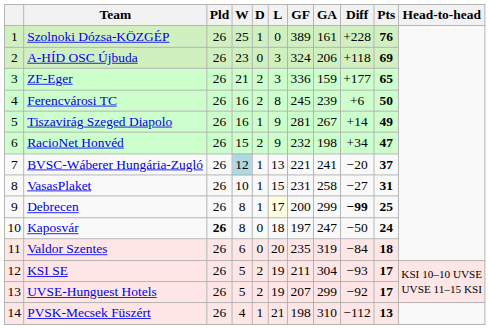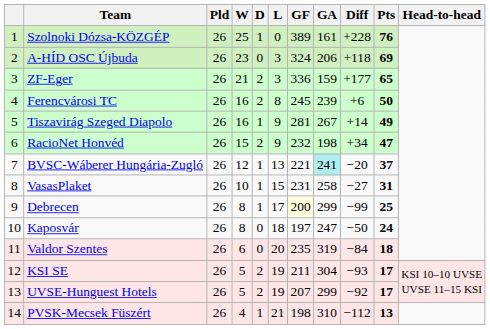(242, 164) lightblue background -> (242, 164) no background
(327, 164) no background -> (327, 164) paleturquoise background
(278, 206) lightyellow background -> (278, 206) no background
(301, 206) no background -> (301, 206) lightyellow background
(357, 206) bold -> (357, 206) normal
(219, 228) bold -> (219, 228) normal
